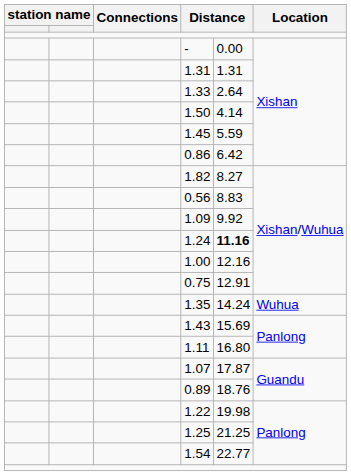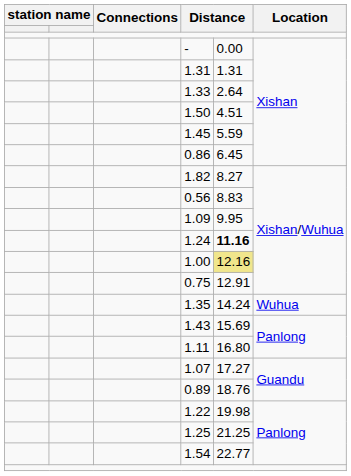(230, 112) 4.14 -> (230, 112) 4.51
(230, 155) 6.42 -> (230, 155) 6.45
(230, 219) 9.92 -> (230, 219) 9.95
(233, 262) no background -> (233, 262) khaki background
(233, 368) 17.87 -> (233, 368) 17.27
